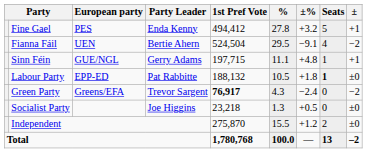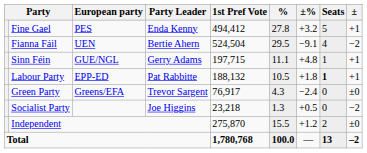(354, 76) ±0 -> (354, 76) +1
(226, 92) bold -> (226, 92) normal
(354, 92) −2 -> (354, 92) ±0
(354, 108) ±0 -> (354, 108) −2
